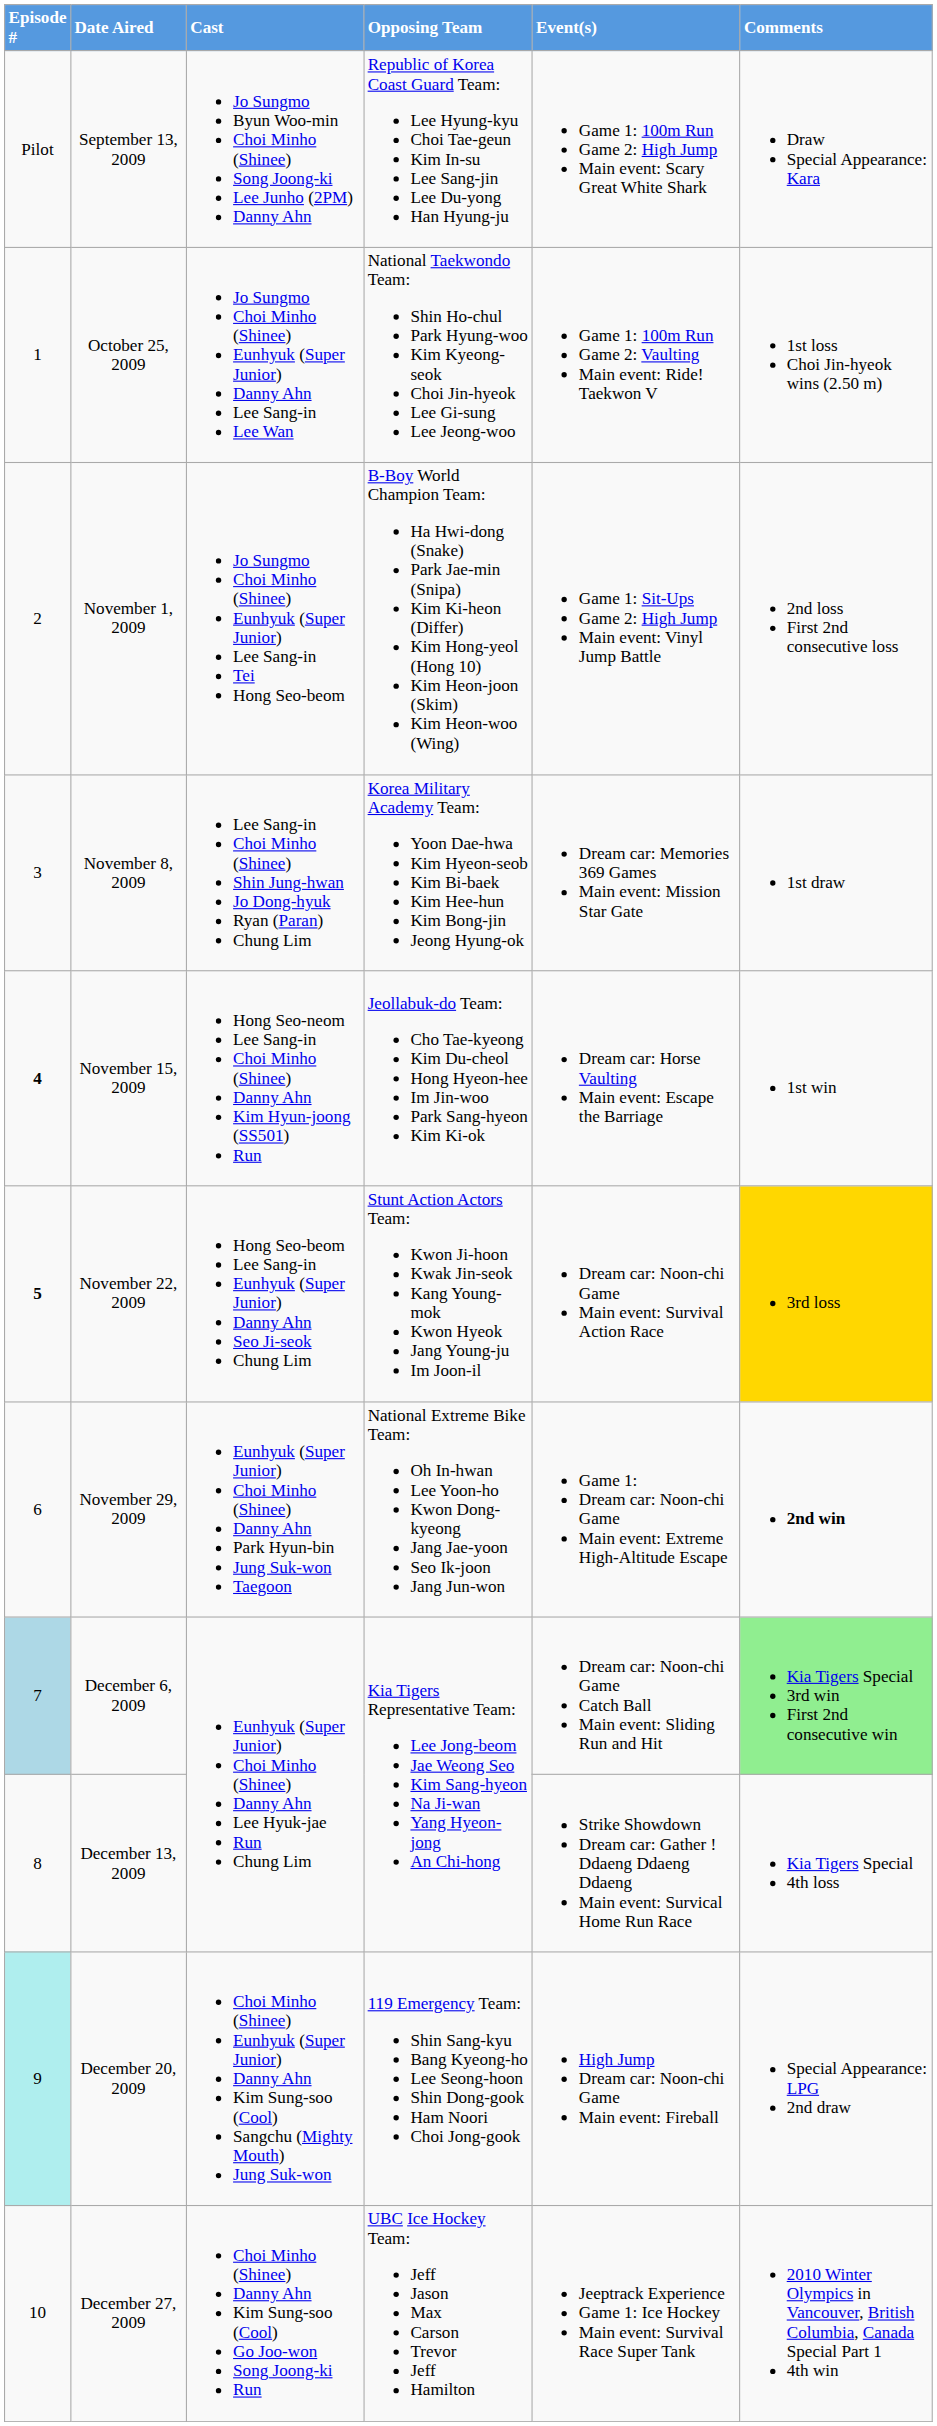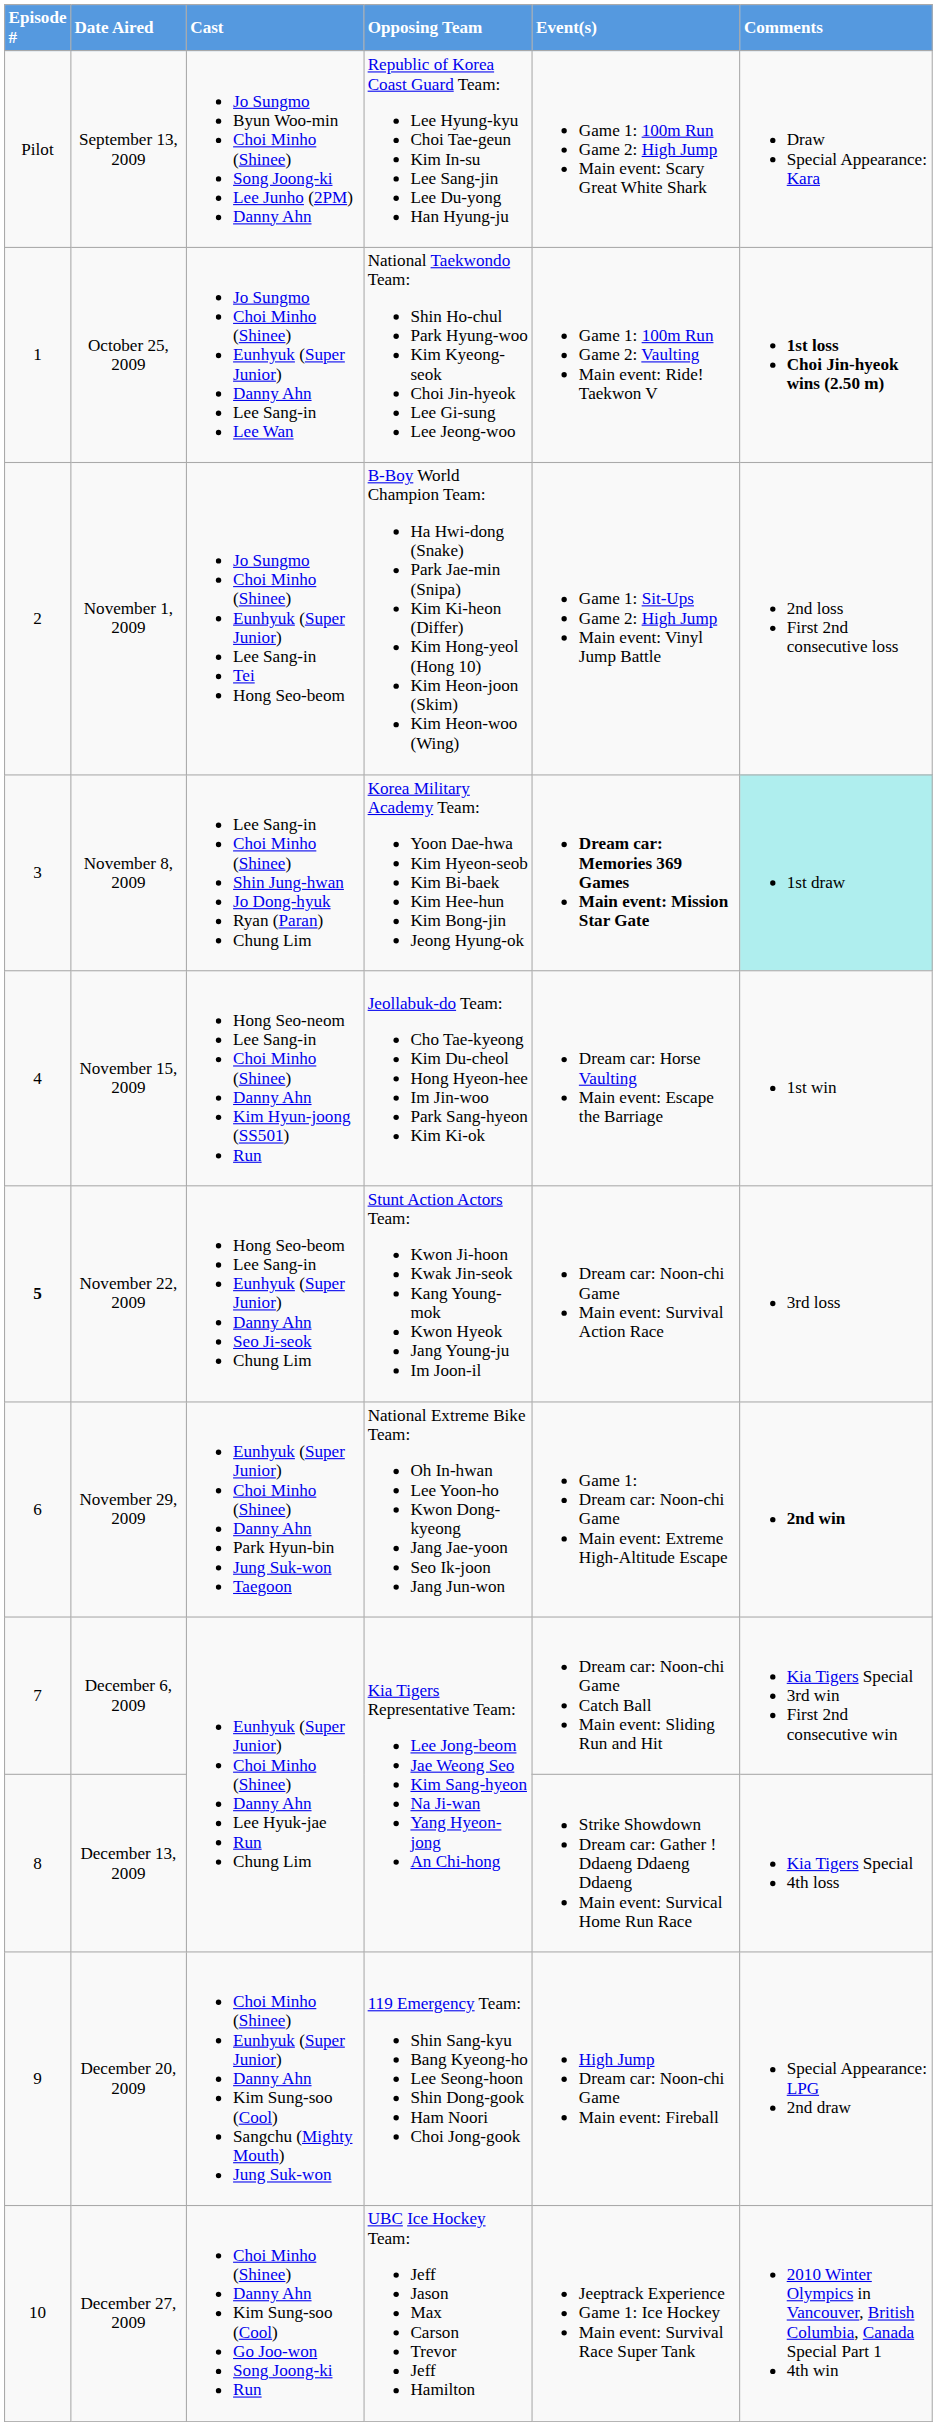(836, 365) normal -> (836, 365) bold
(636, 882) normal -> (636, 882) bold
(836, 882) no background -> (836, 882) paleturquoise background
(38, 1078) bold -> (38, 1078) normal
(836, 1303) gold background -> (836, 1303) no background
(38, 1695) lightblue background -> (38, 1695) no background
(836, 1706) lightgreen background -> (836, 1706) no background
(38, 2078) paleturquoise background -> (38, 2078) no background
